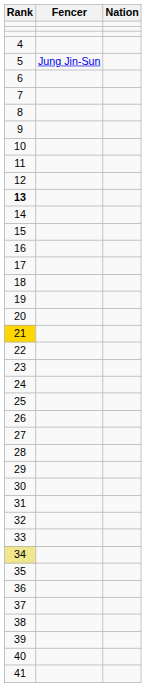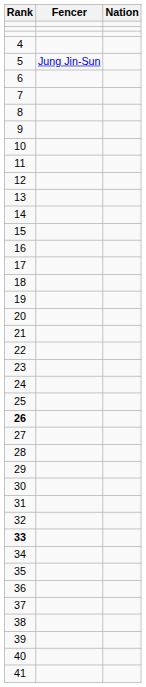(20, 197) bold -> (20, 197) normal
(20, 333) gold background -> (20, 333) no background
(20, 418) normal -> (20, 418) bold
(20, 537) normal -> (20, 537) bold
(20, 554) khaki background -> (20, 554) no background
